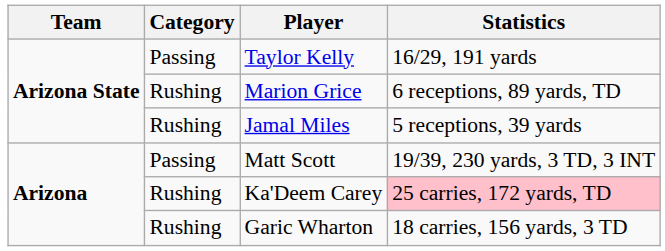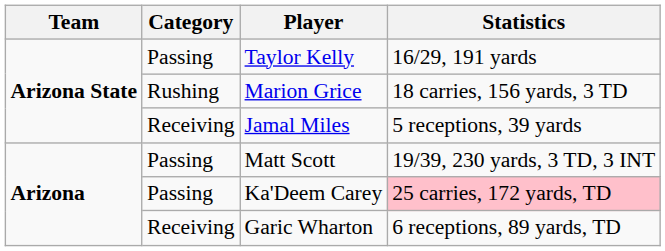(507, 90) 6 receptions, 89 yards, TD -> (510, 90) 18 carries, 156 yards, 3 TD
(185, 124) Rushing -> (191, 124) Receiving
(185, 193) Rushing -> (180, 193) Passing
(185, 227) Rushing -> (191, 227) Receiving
(510, 227) 18 carries, 156 yards, 3 TD -> (507, 227) 6 receptions, 89 yards, TD
